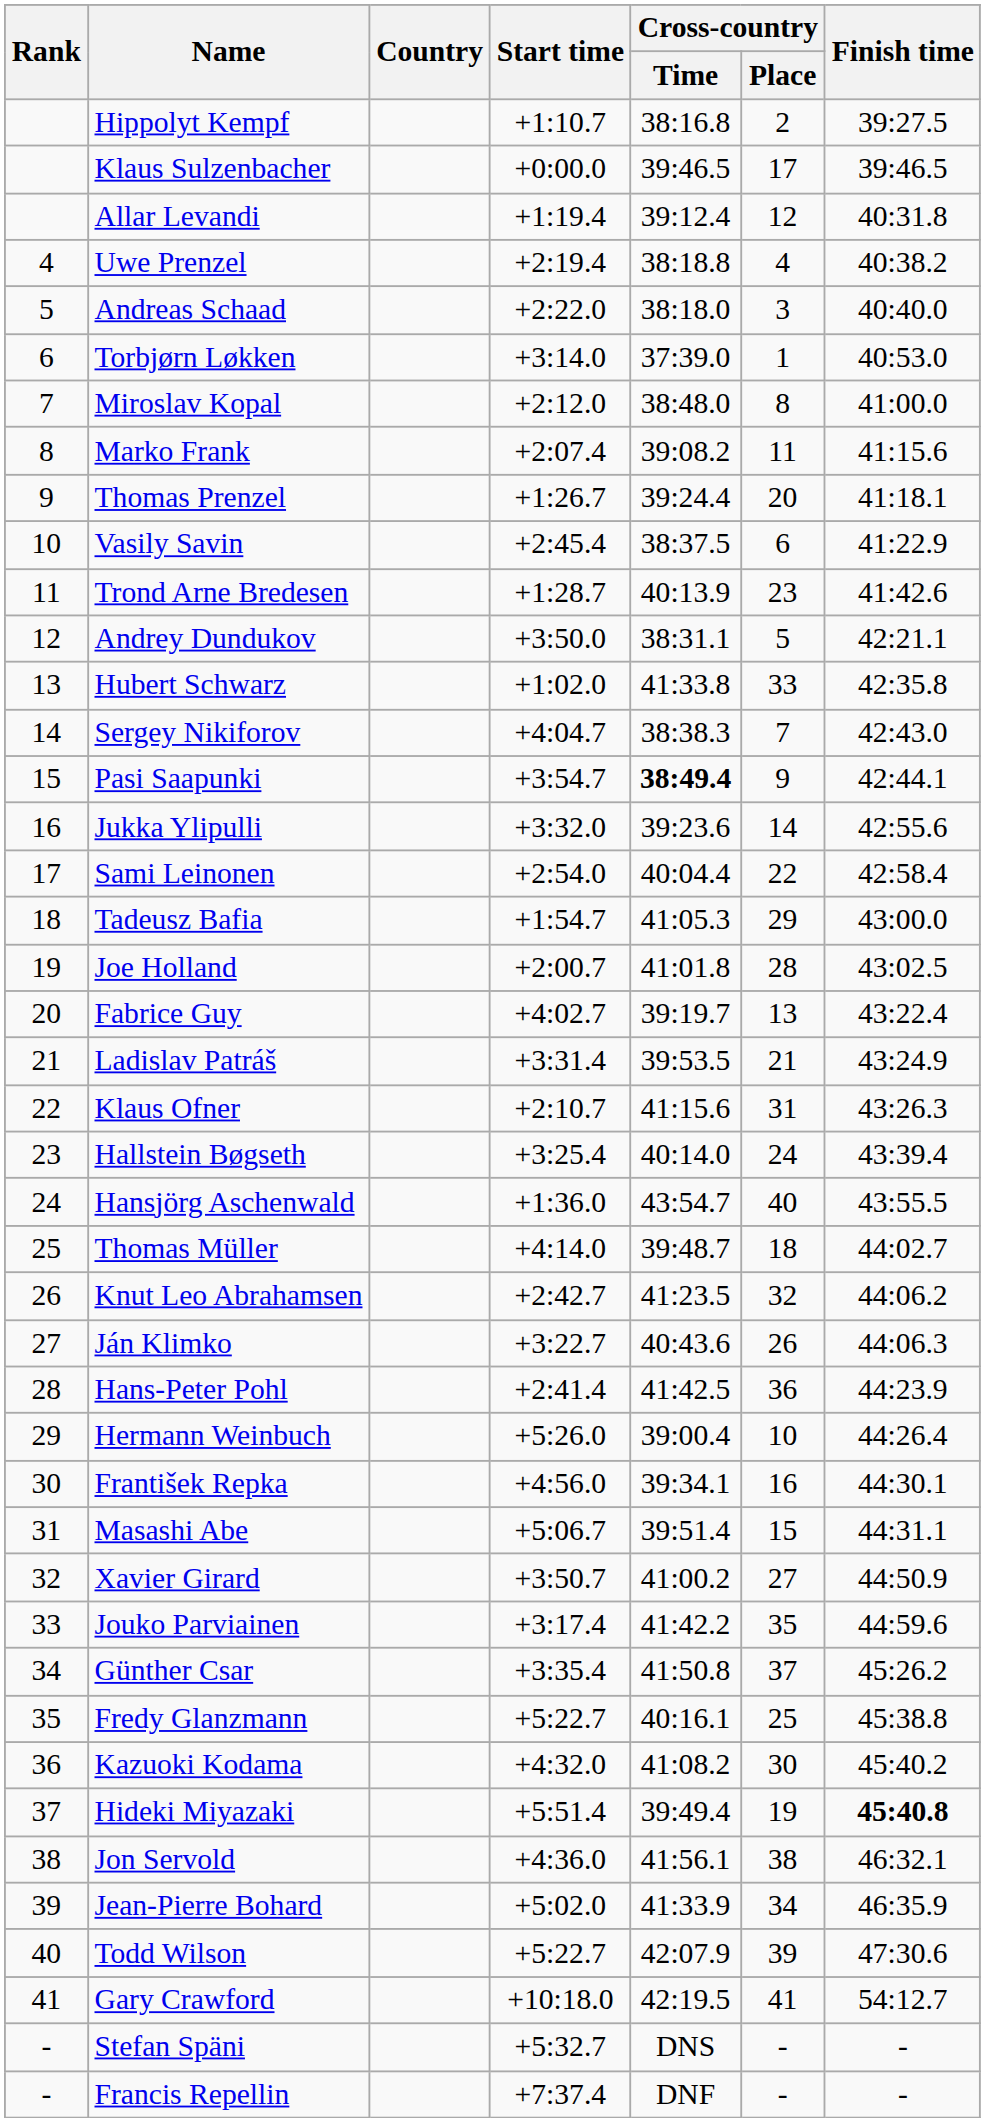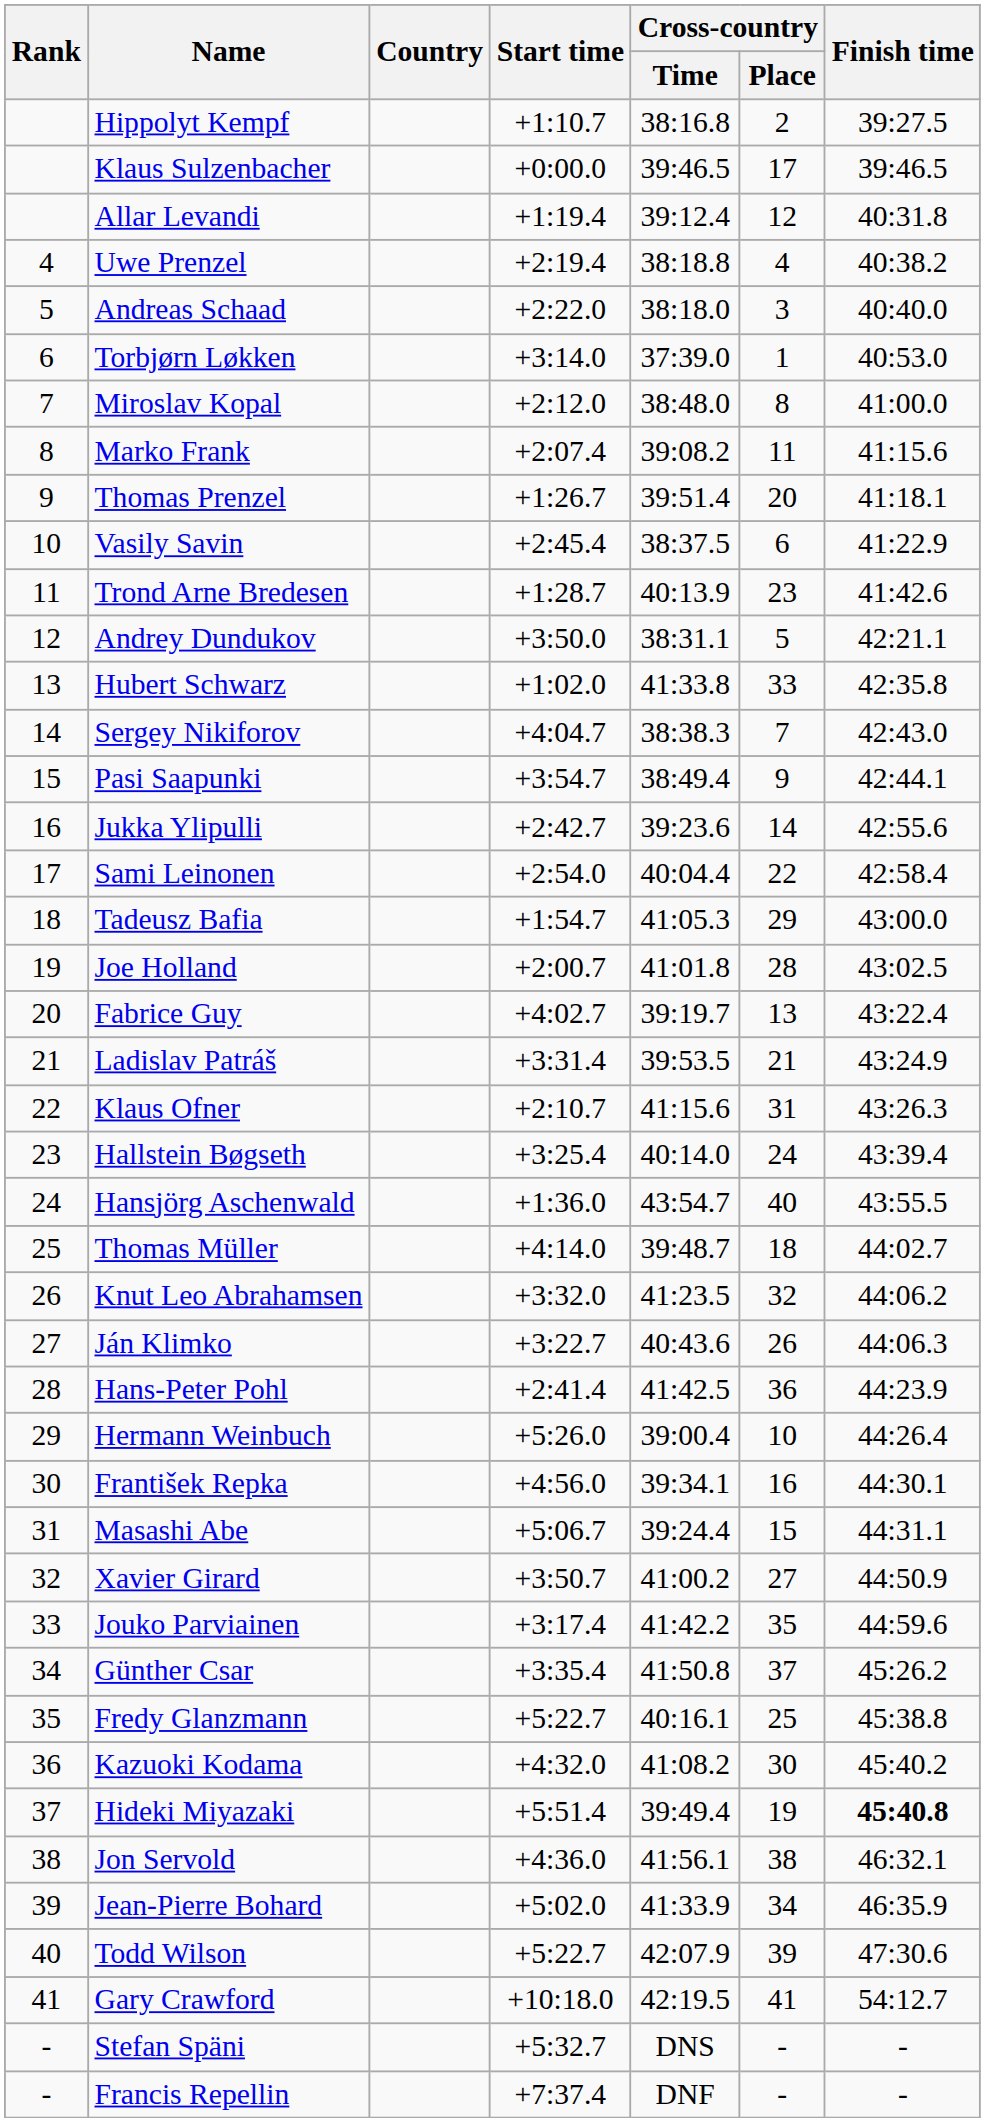(686, 497) 39:24.4 -> (685, 497) 39:51.4
(686, 779) bold -> (685, 779) normal
(560, 826) +3:32.0 -> (560, 826) +2:42.7
(560, 1295) +2:42.7 -> (560, 1295) +3:32.0
(686, 1530) 39:51.4 -> (685, 1530) 39:24.4
